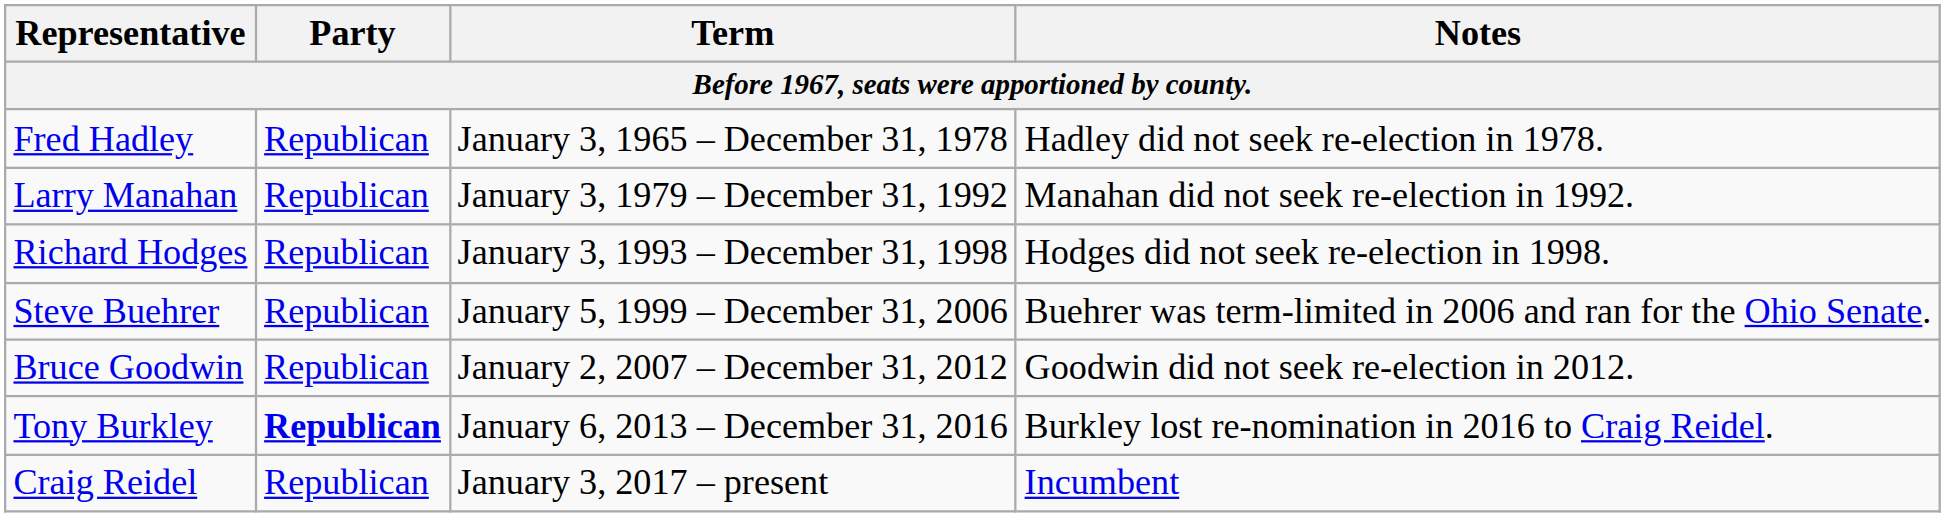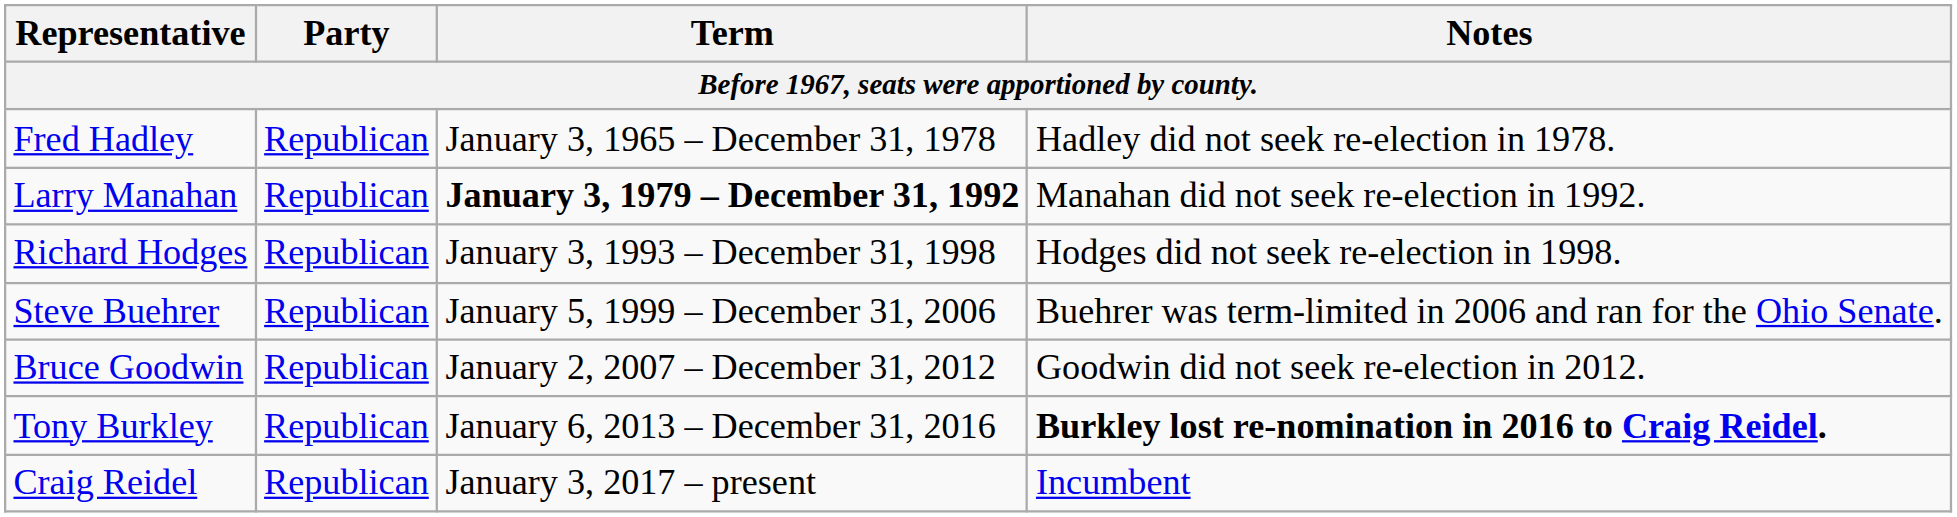(733, 195) normal -> (732, 195) bold
(353, 424) bold -> (346, 424) normal
(1399, 424) normal -> (1431, 424) bold
